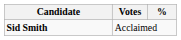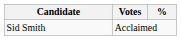(27, 27) bold -> (26, 27) normal
